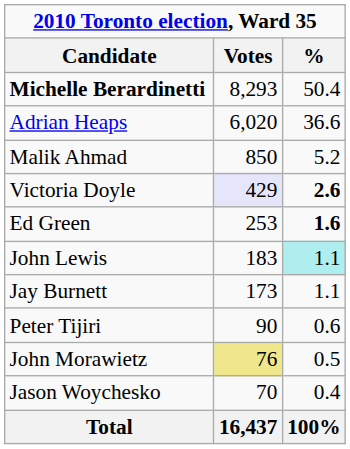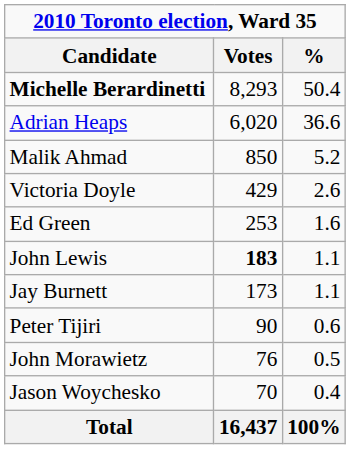(261, 190) lavender background -> (261, 190) no background
(327, 190) bold -> (327, 190) normal
(327, 223) bold -> (327, 223) normal
(261, 257) normal -> (261, 257) bold
(327, 257) paleturquoise background -> (327, 257) no background
(267, 358) khaki background -> (267, 358) no background
